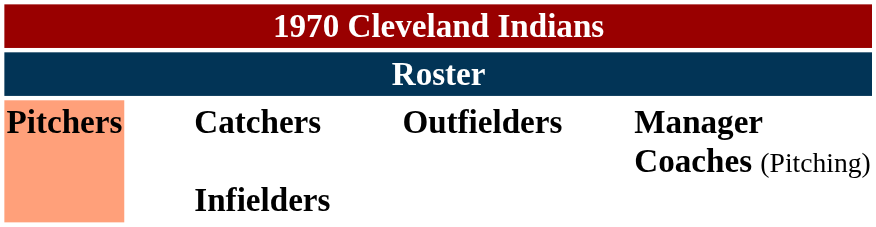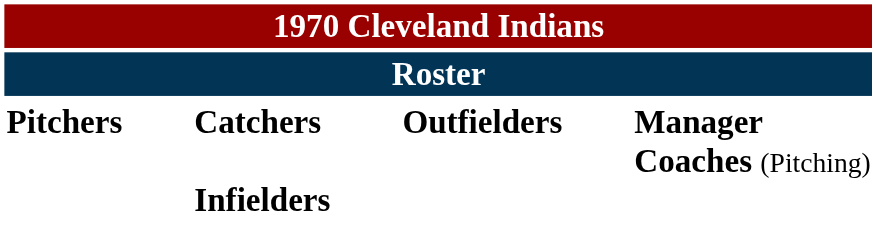(64, 121) lightsalmon background -> (64, 121) no background
